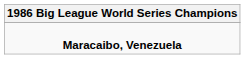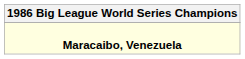(122, 44) no background -> (122, 44) lightyellow background
